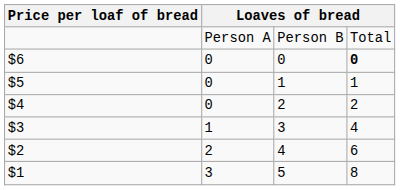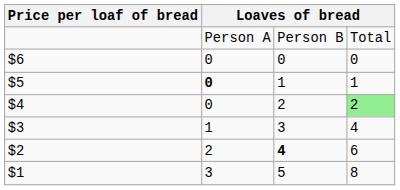(354, 61) bold -> (354, 61) normal
(209, 83) normal -> (209, 83) bold
(354, 106) no background -> (354, 106) lightgreen background
(281, 151) normal -> (281, 151) bold
